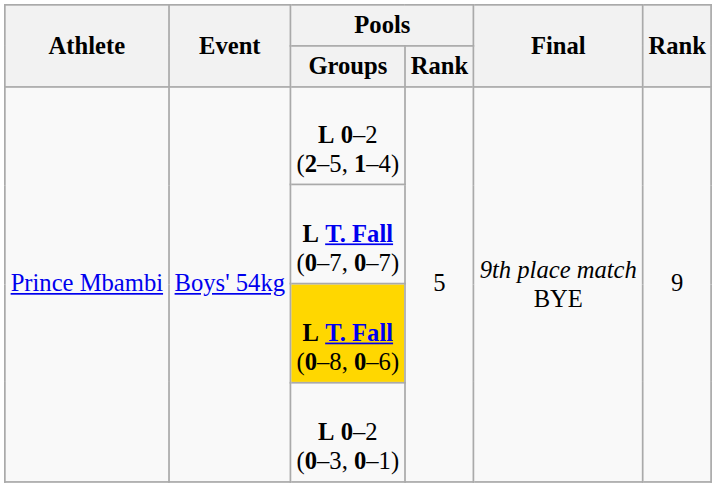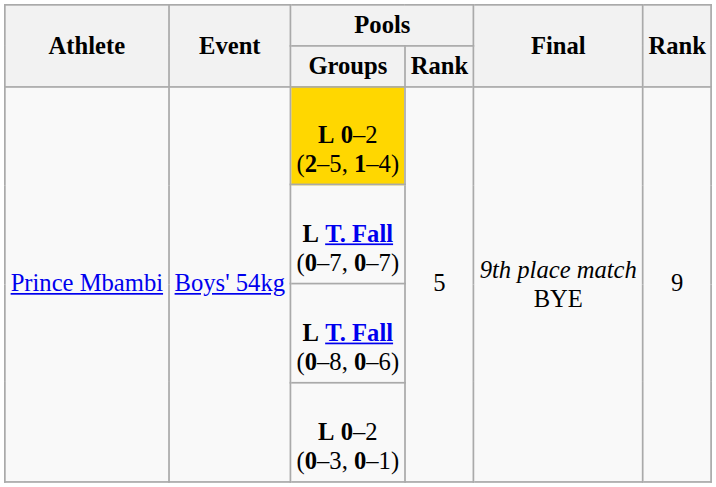(348, 150) no background -> (348, 150) gold background
(348, 347) gold background -> (348, 347) no background
